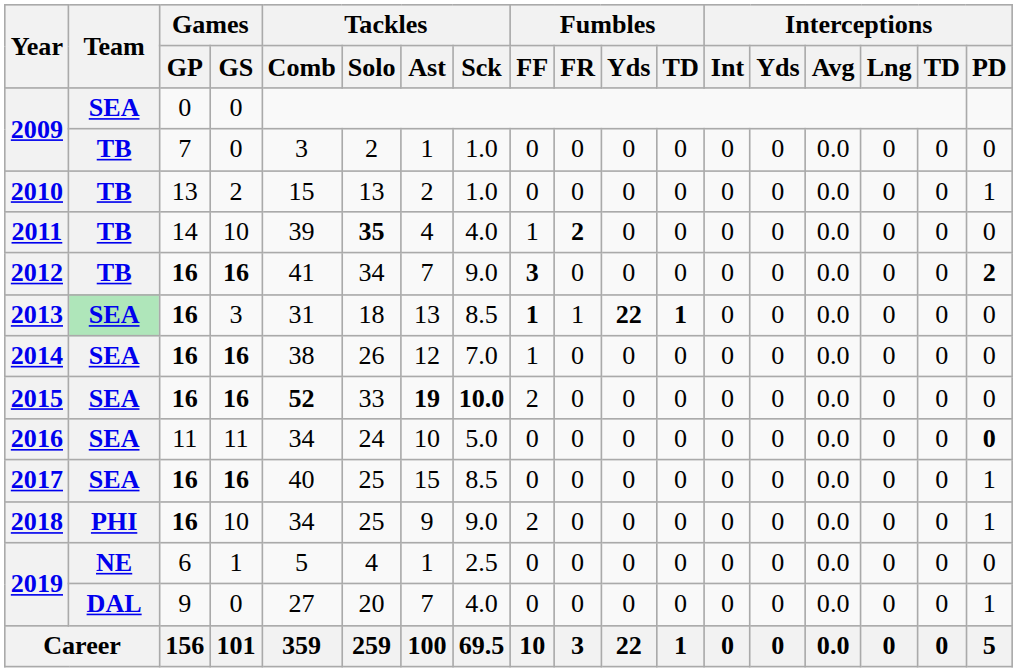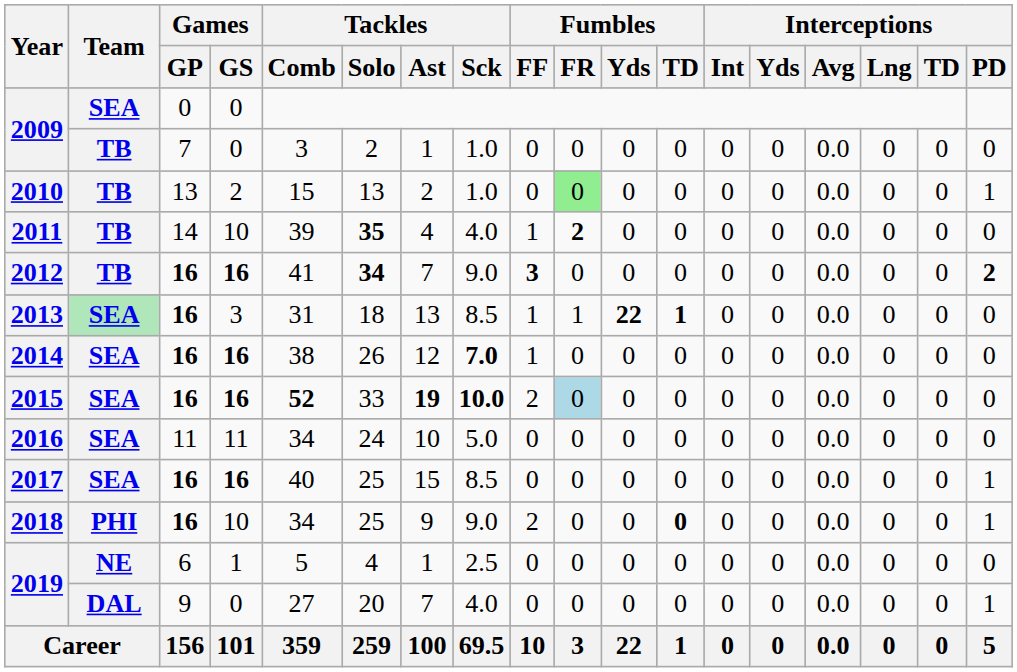(578, 190) no background -> (578, 190) lightgreen background
(372, 273) normal -> (372, 273) bold
(532, 314) bold -> (532, 314) normal
(481, 356) normal -> (481, 356) bold
(578, 397) no background -> (578, 397) lightblue background
(989, 438) bold -> (989, 438) normal
(681, 521) normal -> (681, 521) bold
